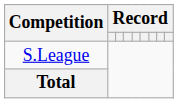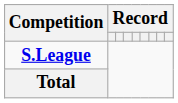(56, 54) normal -> (56, 54) bold
